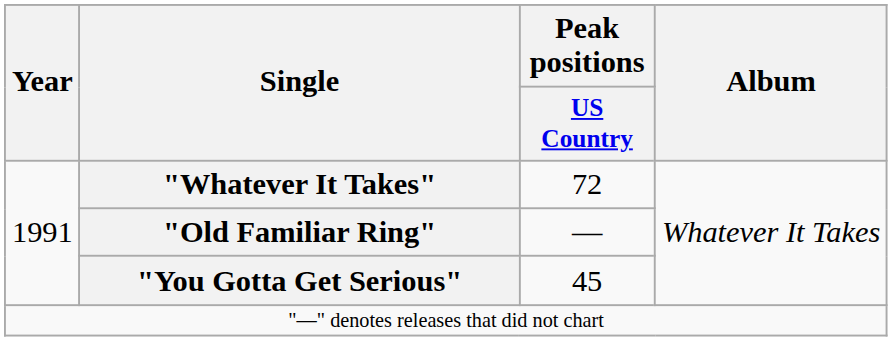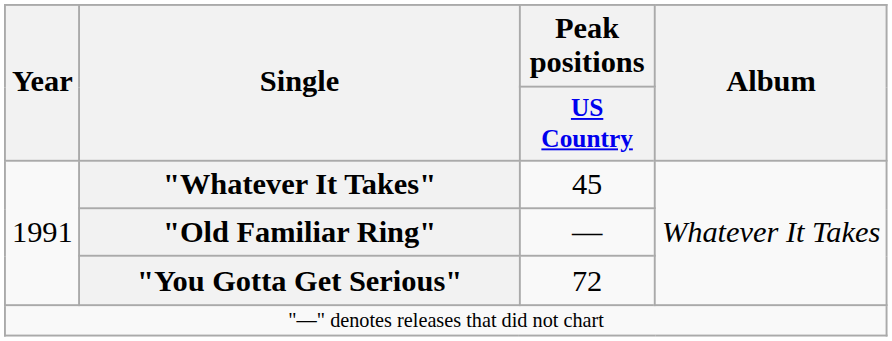(587, 183) 72 -> (587, 183) 45
(587, 280) 45 -> (587, 280) 72
